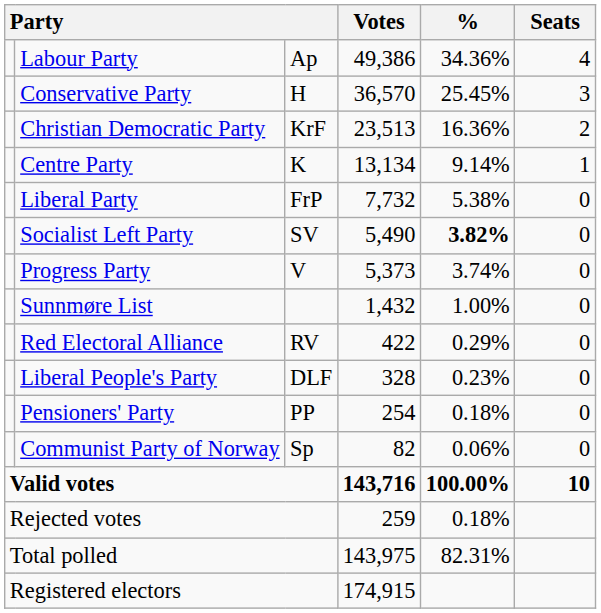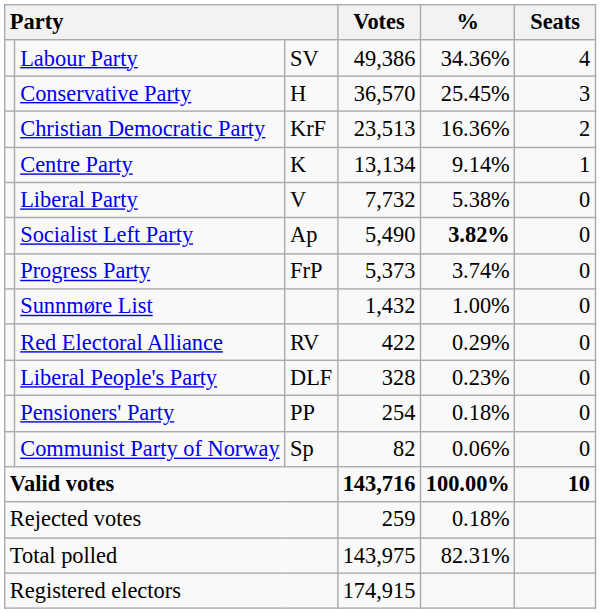(304, 57) Ap -> (304, 57) SV
(306, 199) FrP -> (298, 199) V
(304, 235) SV -> (304, 235) Ap
(298, 270) V -> (306, 270) FrP
